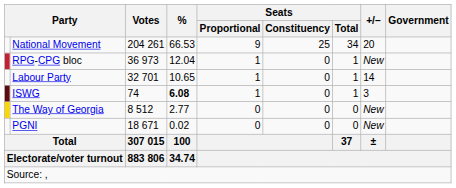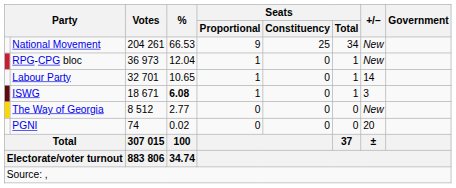(369, 45) 20 -> (373, 45) New
(133, 93) 74 -> (143, 93) 18 671
(143, 126) 18 671 -> (133, 126) 74
(373, 126) New -> (369, 126) 20
